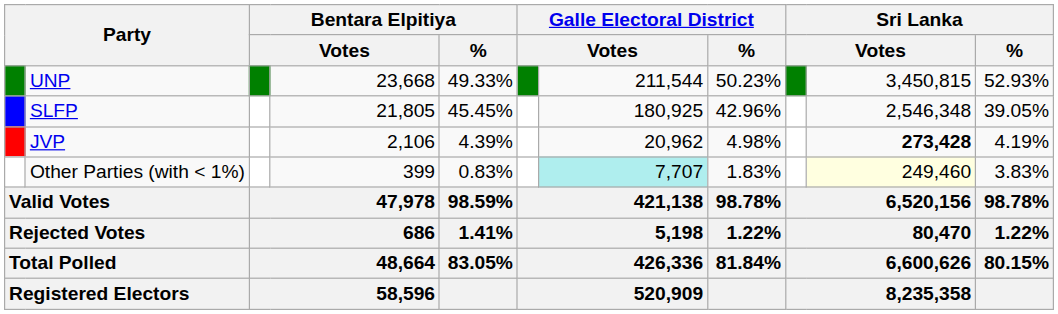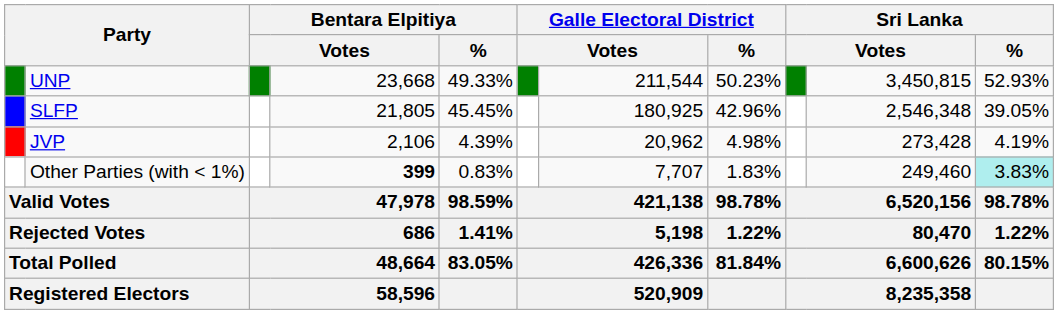(936, 141) bold -> (936, 141) normal
(419, 171) normal -> (419, 171) bold
(679, 171) paleturquoise background -> (679, 171) no background
(936, 171) lightyellow background -> (936, 171) no background
(1022, 171) no background -> (1022, 171) paleturquoise background
